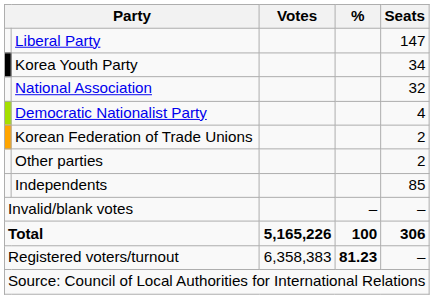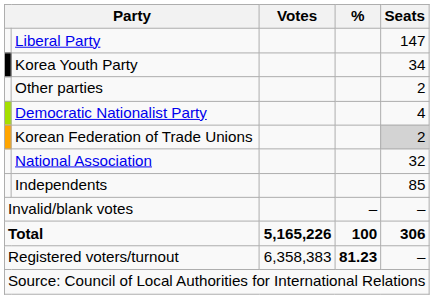rows swapped: (84, 88) <-> (59, 161)
(421, 137) no background -> (421, 137) lightgrey background
